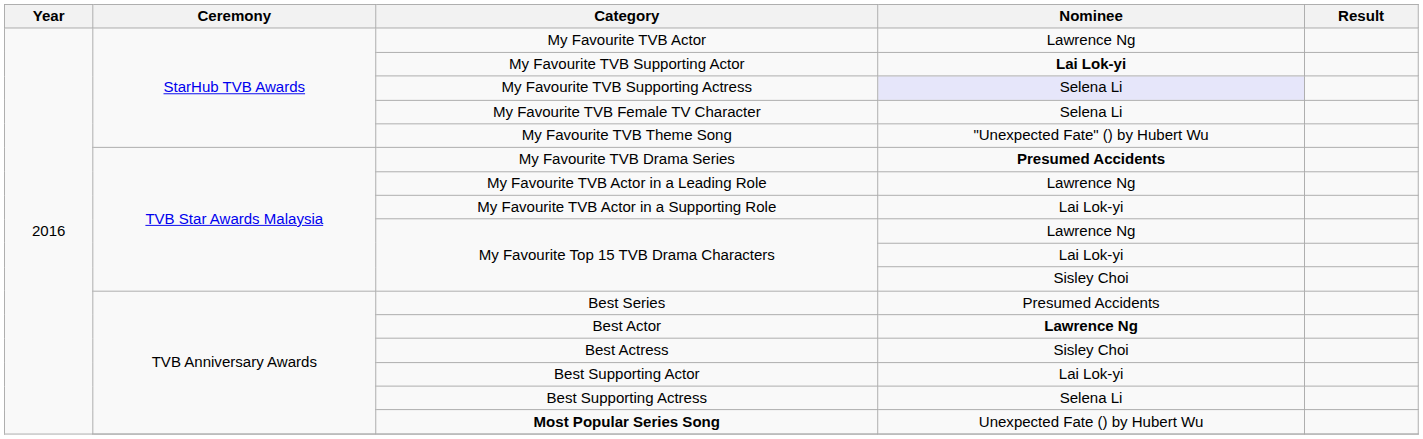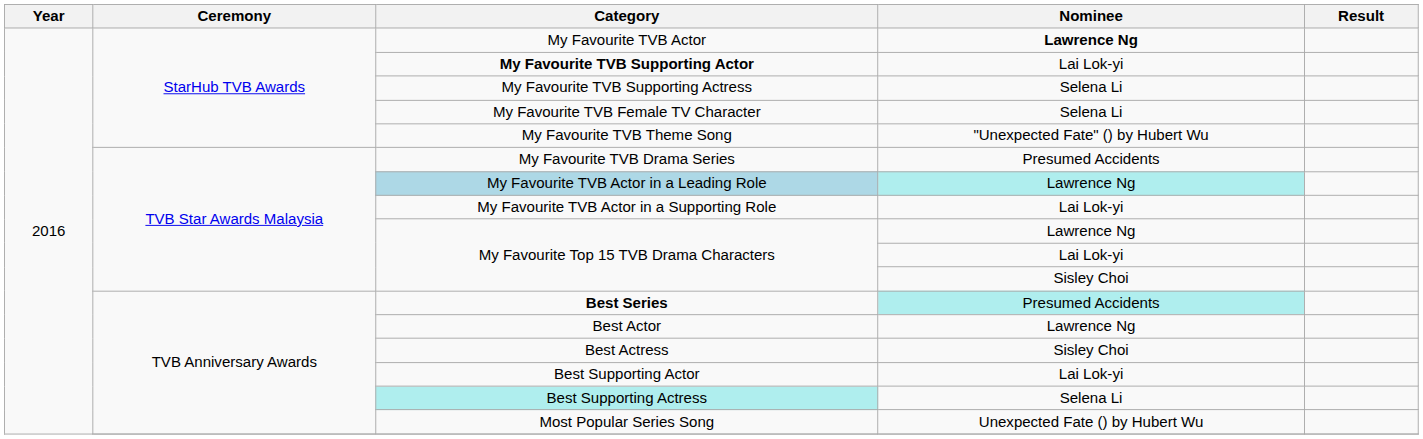(1091, 40) normal -> (1091, 40) bold
(627, 64) normal -> (627, 64) bold
(1091, 64) bold -> (1091, 64) normal
(1091, 87) lavender background -> (1091, 87) no background
(1091, 159) bold -> (1091, 159) normal
(627, 183) no background -> (627, 183) lightblue background
(1091, 183) no background -> (1091, 183) paleturquoise background
(627, 302) normal -> (627, 302) bold
(1091, 302) no background -> (1091, 302) paleturquoise background
(1091, 326) bold -> (1091, 326) normal
(627, 398) no background -> (627, 398) paleturquoise background
(627, 421) bold -> (627, 421) normal
